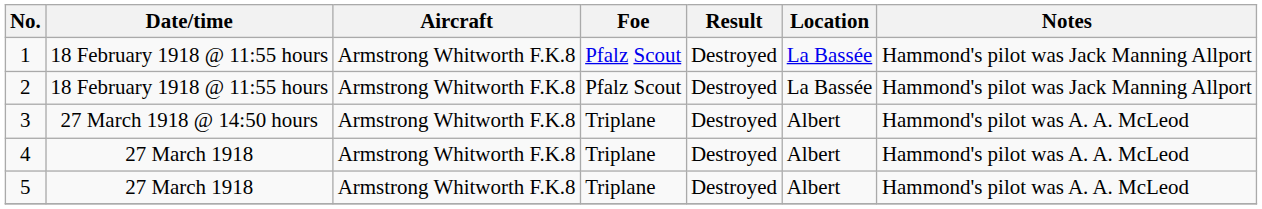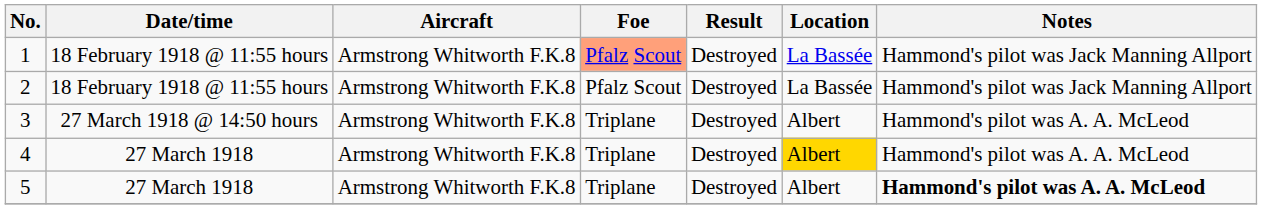(633, 54) no background -> (633, 54) lightsalmon background
(813, 154) no background -> (813, 154) gold background
(1035, 187) normal -> (1044, 187) bold
